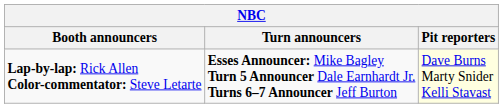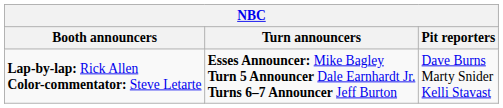(457, 76) lightyellow background -> (457, 76) no background
